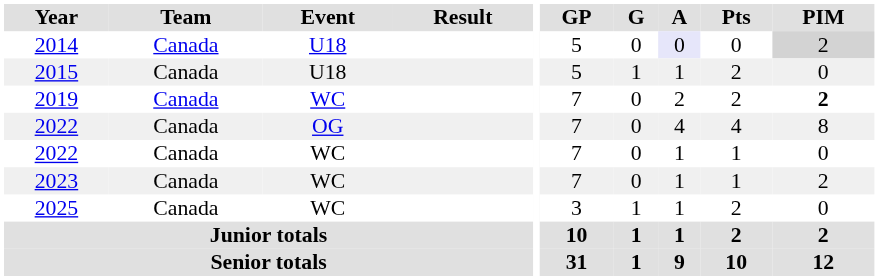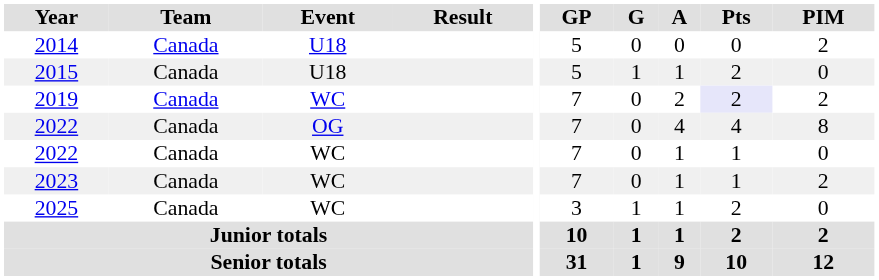(679, 44) lavender background -> (679, 44) no background
(823, 44) lightgrey background -> (823, 44) no background
(736, 99) no background -> (736, 99) lavender background
(823, 99) bold -> (823, 99) normal
